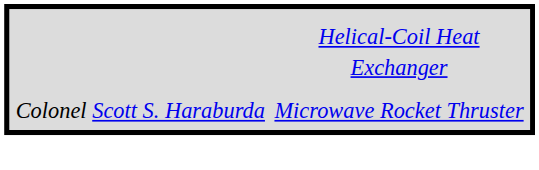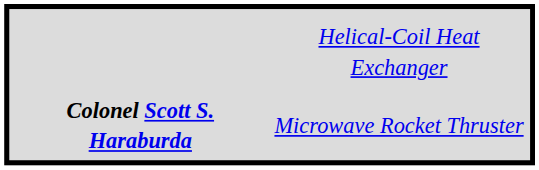(140, 111) normal -> (140, 124) bold
